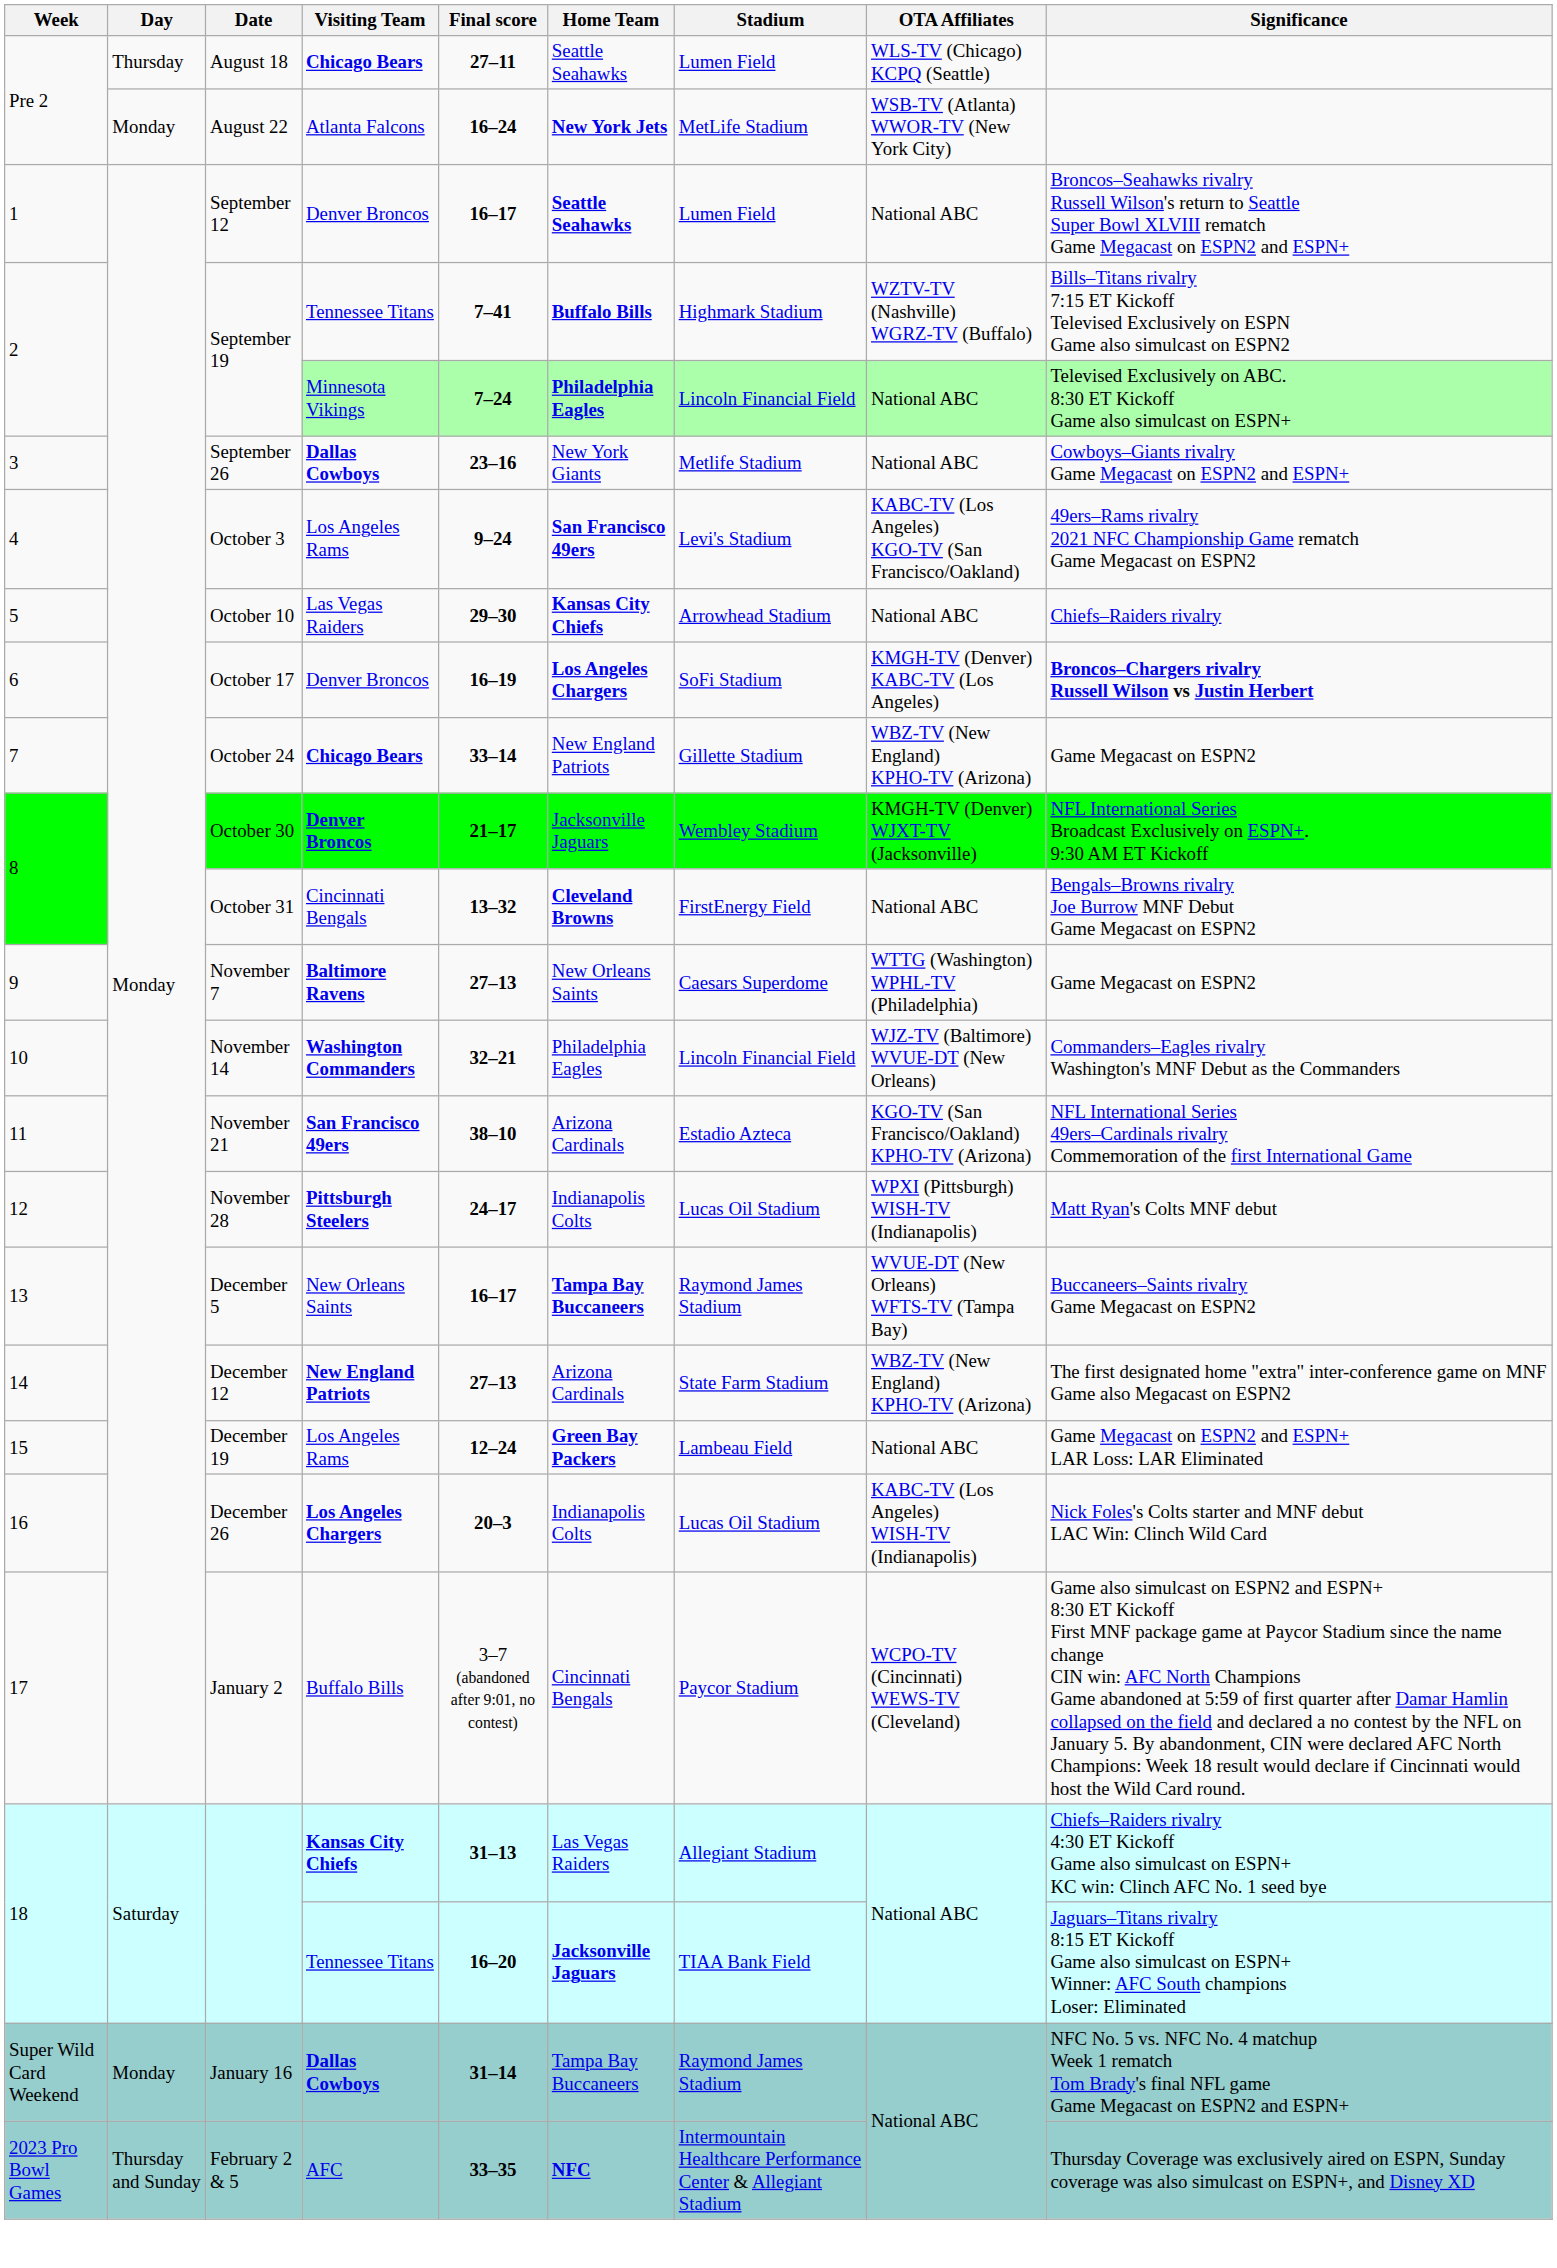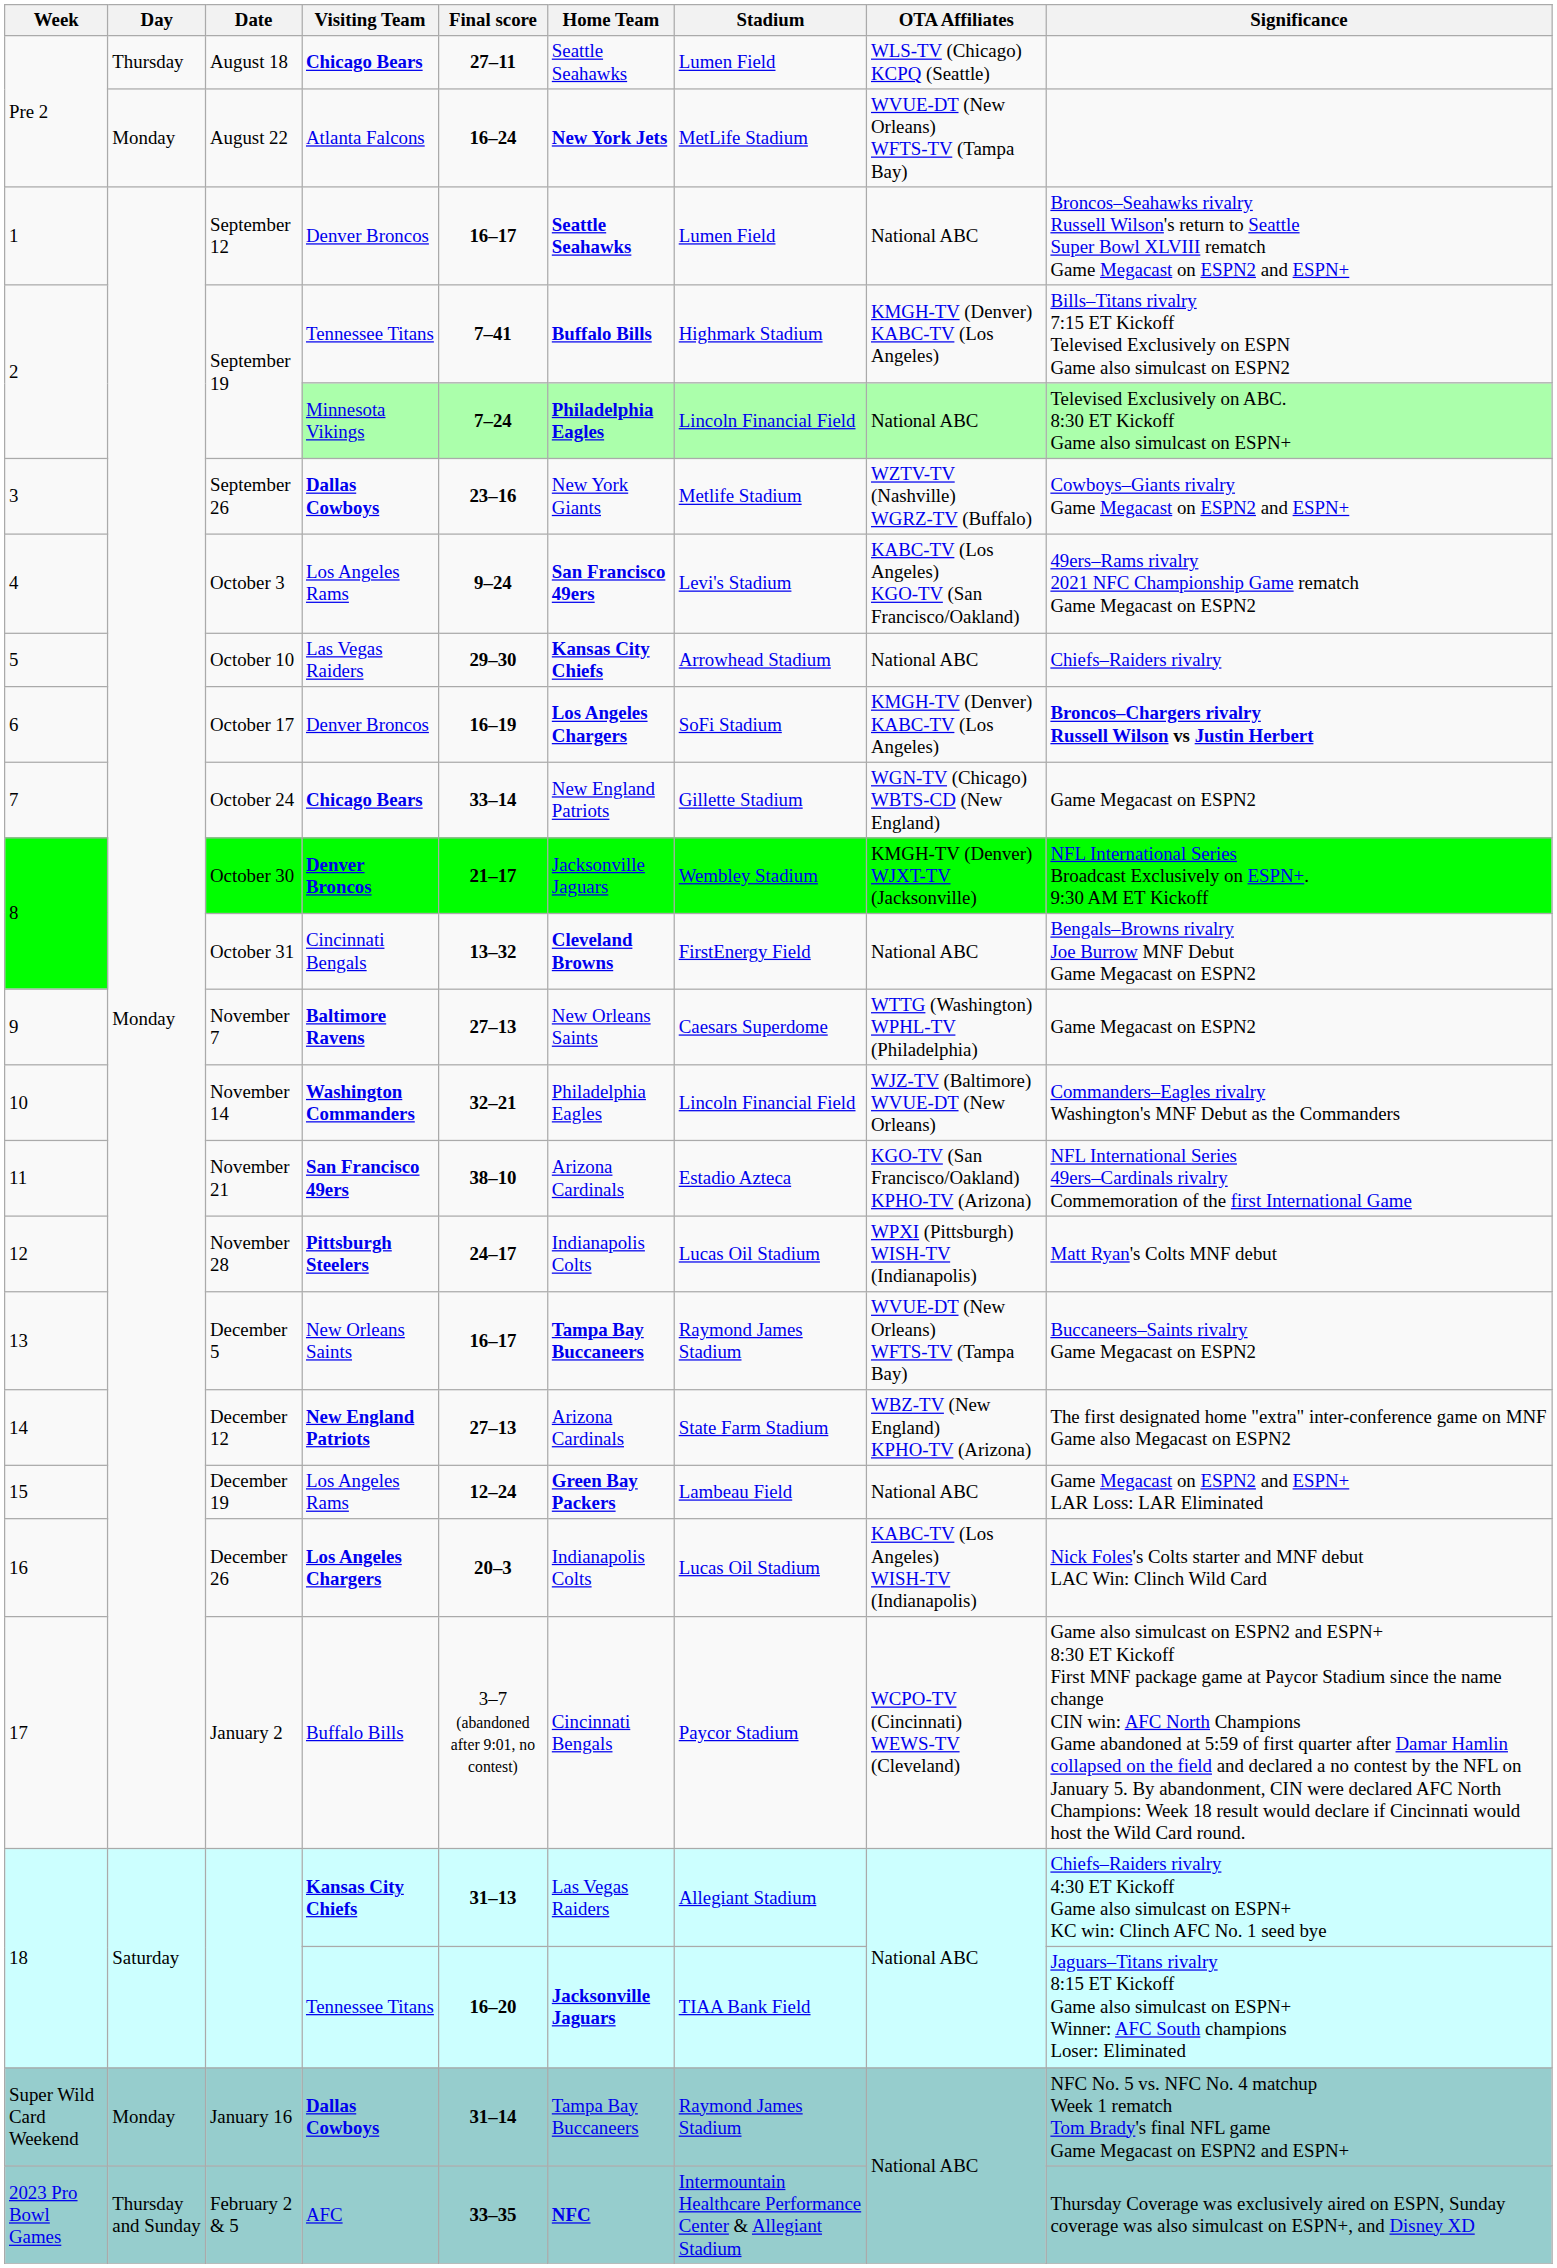(943, 127) WSB-TV (Atlanta) WWOR-TV (New York City) -> (943, 138) WVUE-DT (New Orleans) WFTS-TV (Tampa Bay)
(951, 311) WZTV-TV (Nashville) WGRZ-TV (Buffalo) -> (952, 334) KMGH-TV (Denver) KABC-TV (Los Angeles)
(925, 463) National ABC -> (951, 496) WZTV-TV (Nashville) WGRZ-TV (Buffalo)
(951, 755) WBZ-TV (New England) KPHO-TV (Arizona) -> (949, 799) WGN-TV (Chicago) WBTS-CD (New England)
